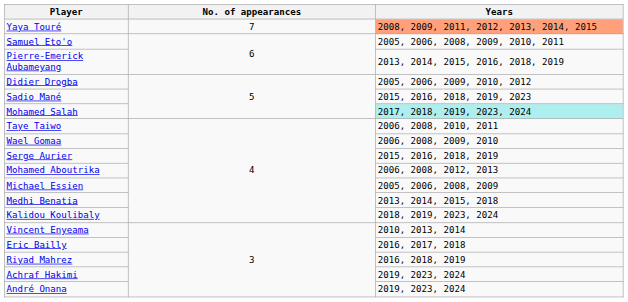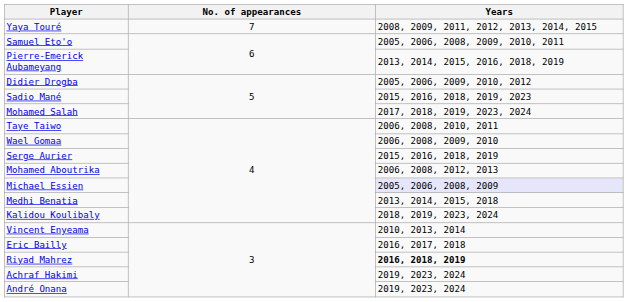(487, 27) lightsalmon background -> (487, 27) no background
(454, 111) paleturquoise background -> (454, 111) no background
(438, 185) no background -> (438, 185) lavender background
(422, 260) normal -> (422, 260) bold
